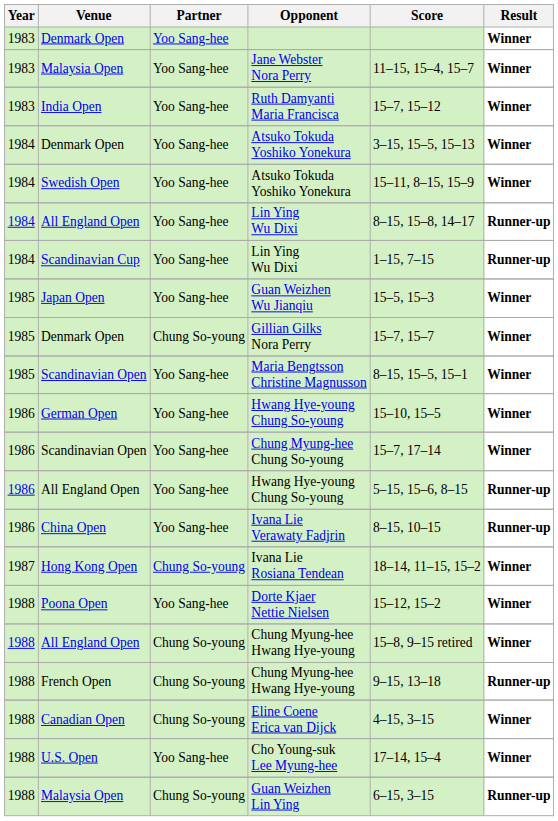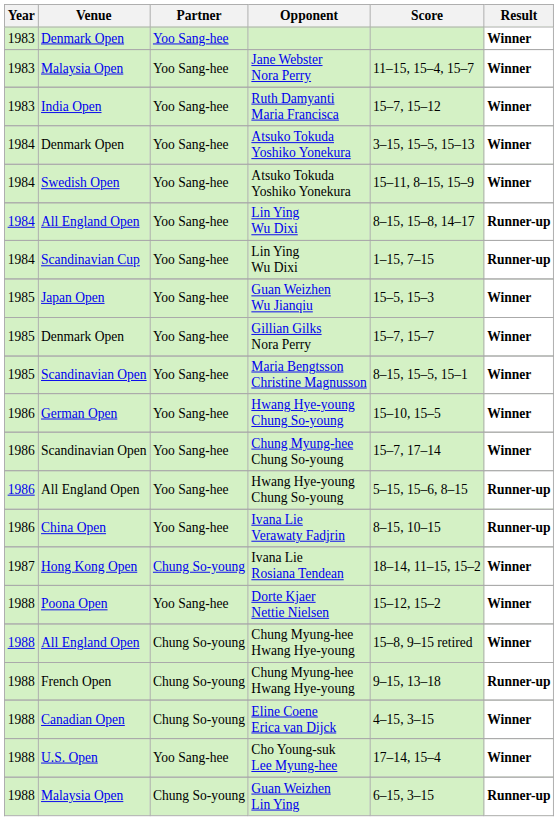(199, 336) Chung So-young -> (191, 336) Yoo Sang-hee
